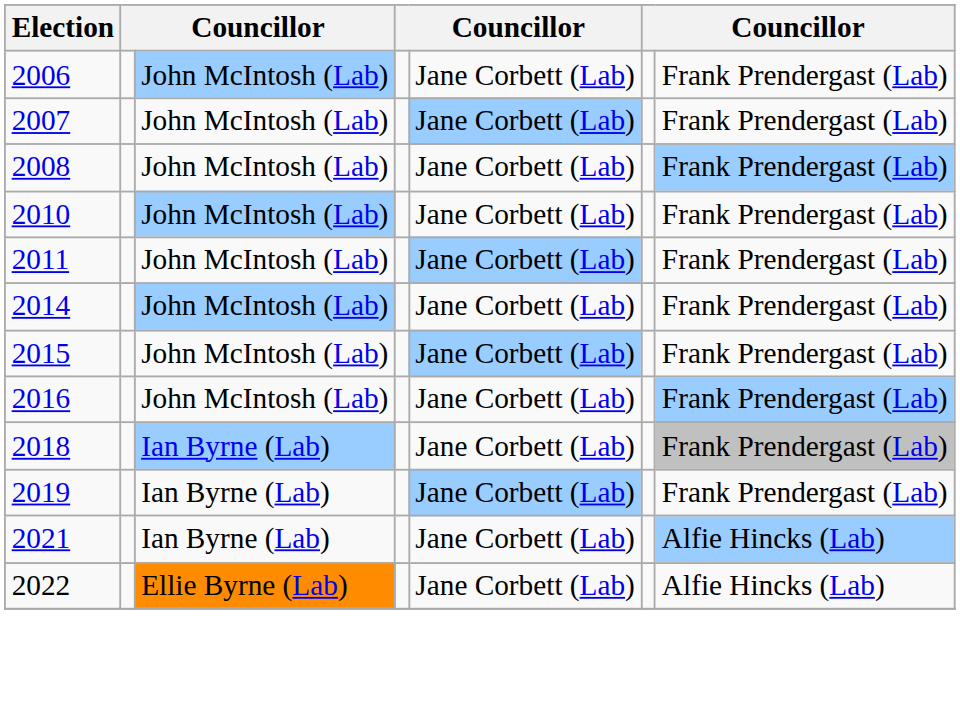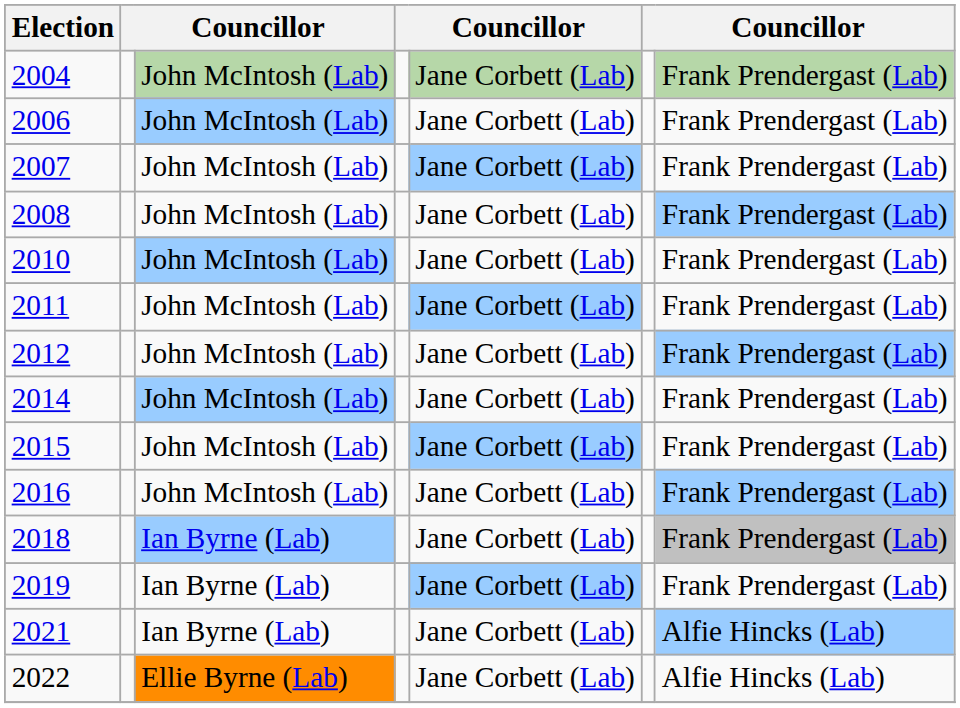+ row: (41, 74)
+ row: (41, 352)
